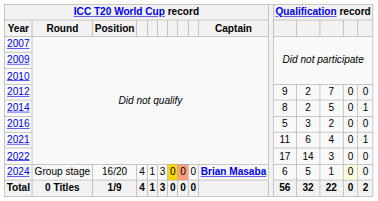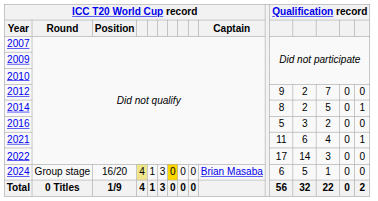(142, 172) no background -> (142, 172) khaki background
(183, 172) lightsalmon background -> (183, 172) no background
(233, 172) bold -> (232, 172) normal
(351, 172) lightyellow background -> (347, 172) no background
